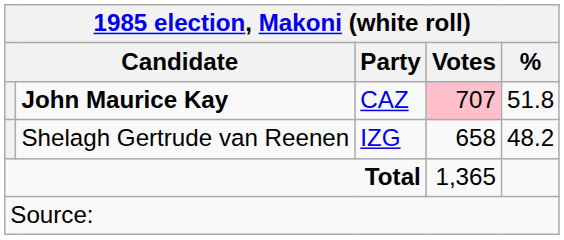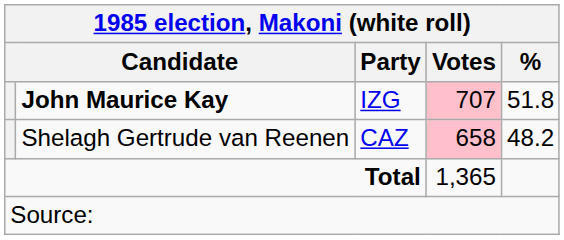(384, 100) CAZ -> (380, 100) IZG
(380, 138) IZG -> (384, 138) CAZ
(476, 138) no background -> (476, 138) pink background
